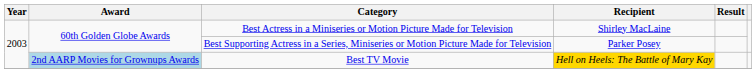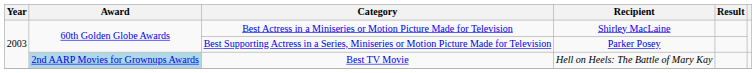(634, 60) gold background -> (634, 60) no background
